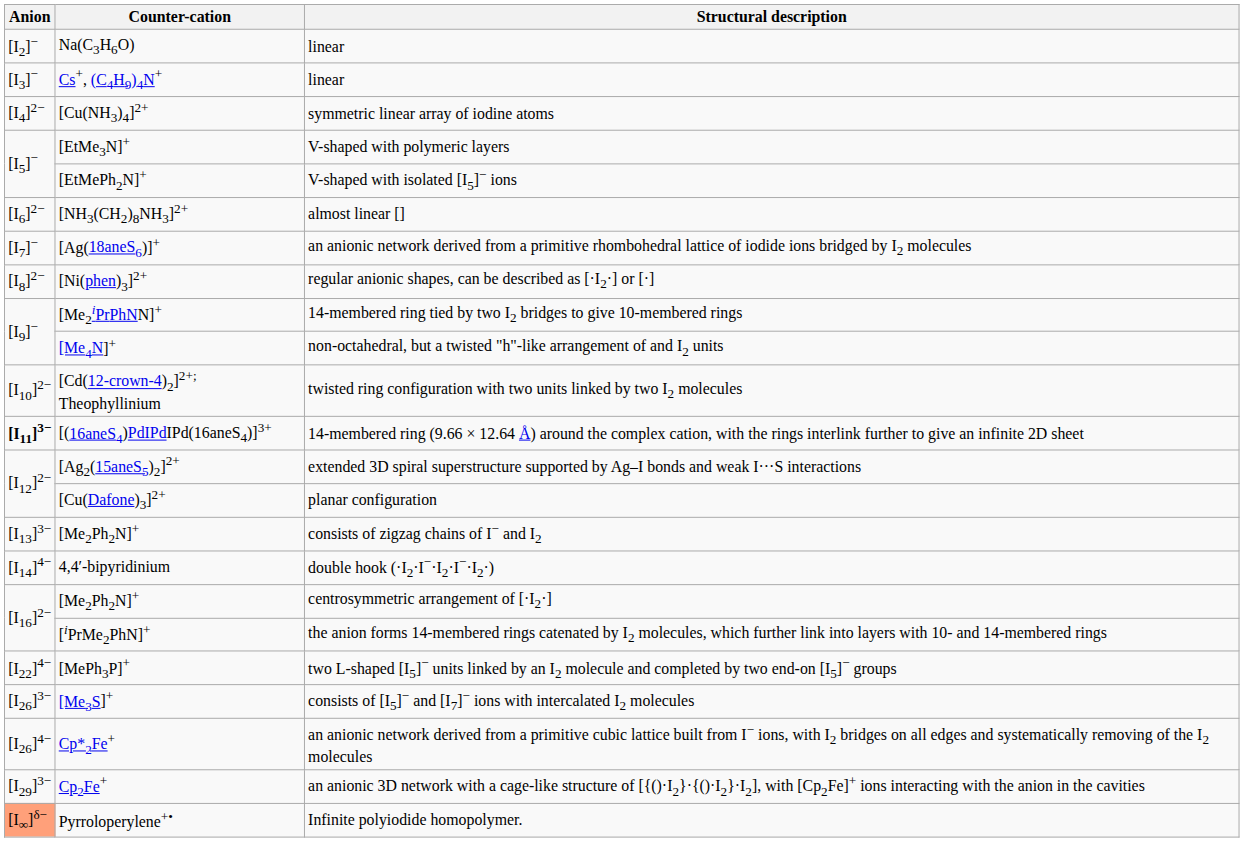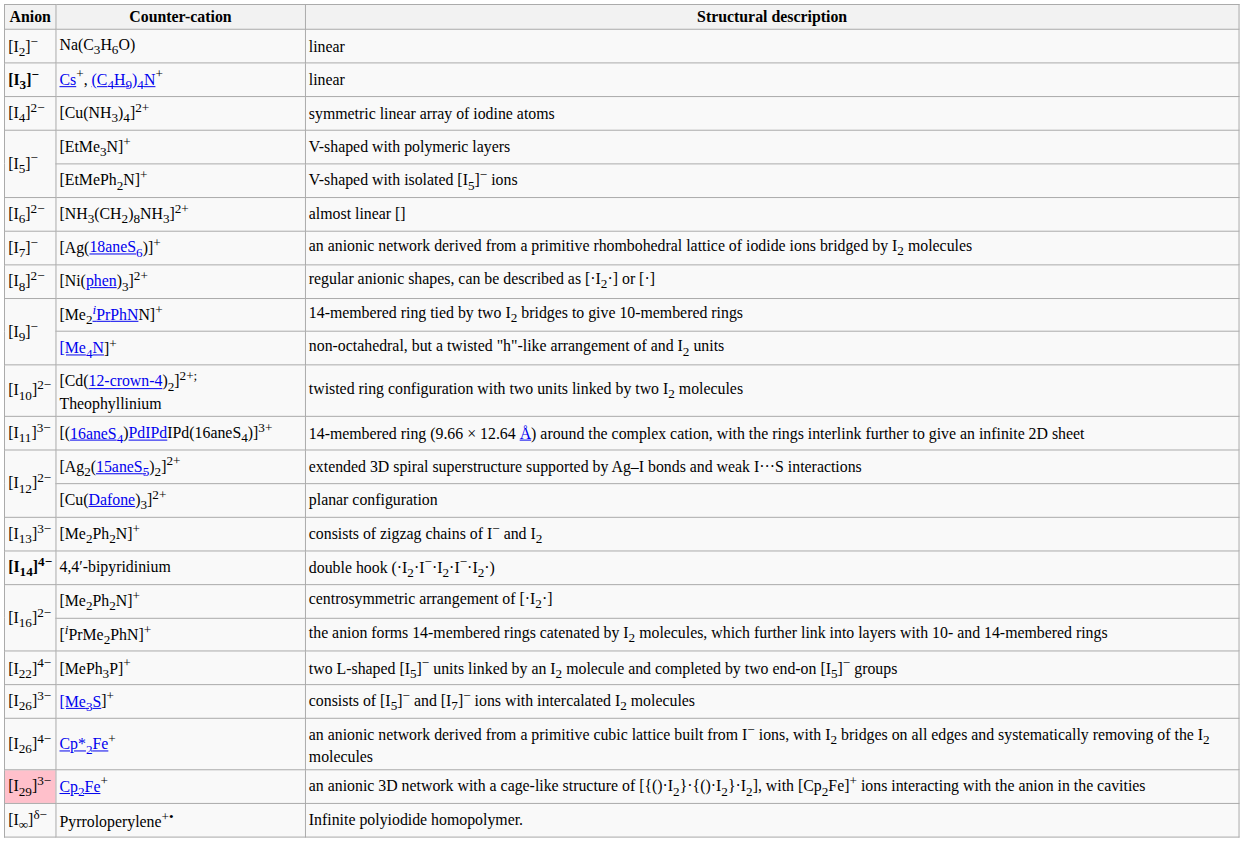(23, 79) normal -> (24, 79) bold
(30, 433) bold -> (29, 433) normal
(30, 567) normal -> (30, 567) bold
(30, 786) no background -> (30, 786) pink background
(28, 820) lightsalmon background -> (28, 820) no background
